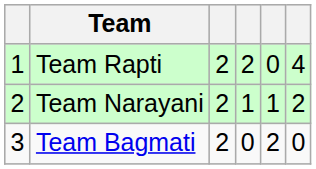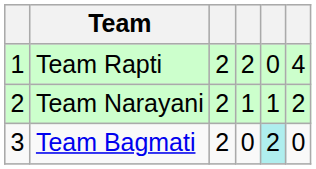(273, 143) no background -> (273, 143) paleturquoise background
